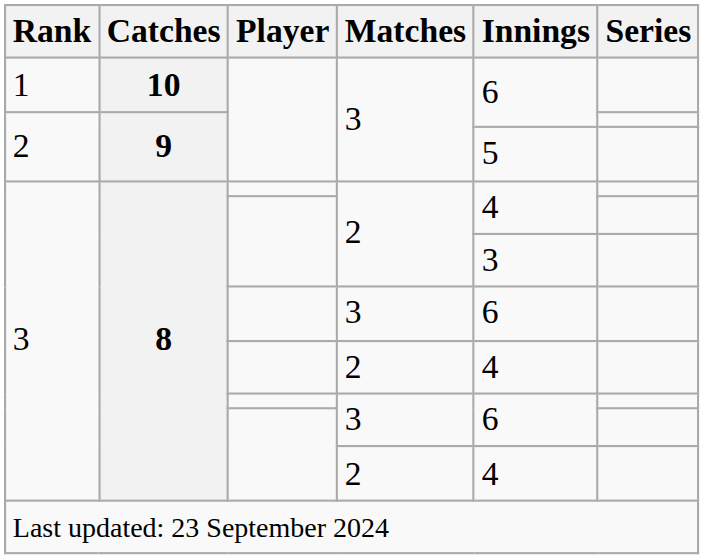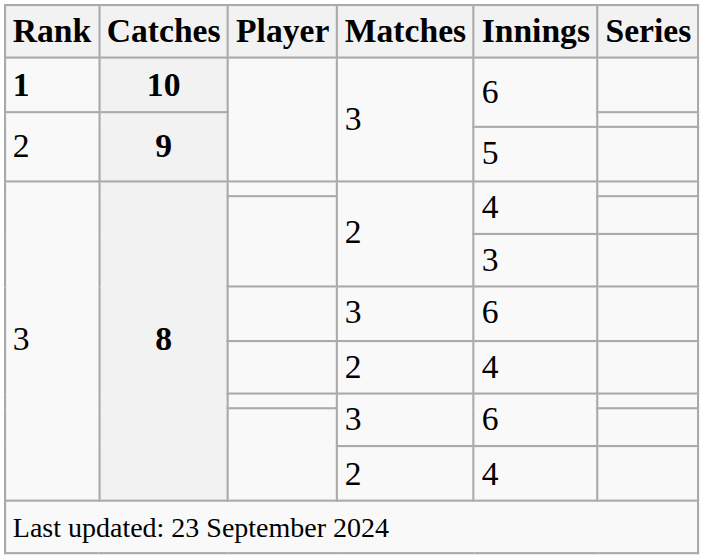(21, 84) normal -> (21, 84) bold
